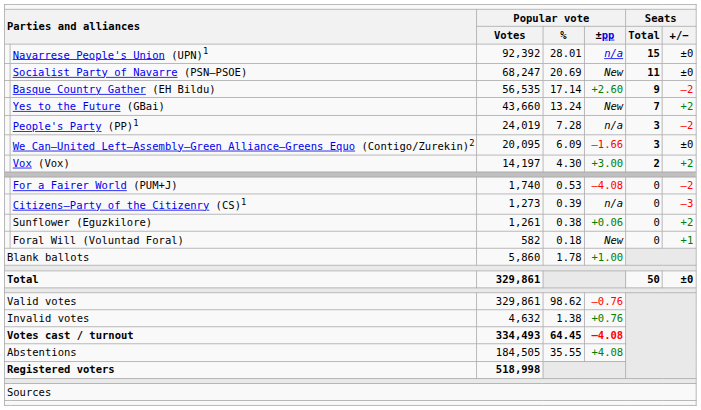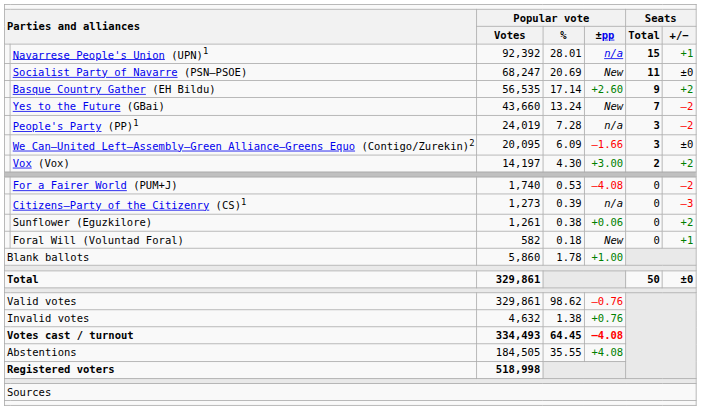(687, 54) ±0 -> (687, 54) +1
(687, 89) –2 -> (687, 89) +2
(687, 107) +2 -> (687, 107) –2
